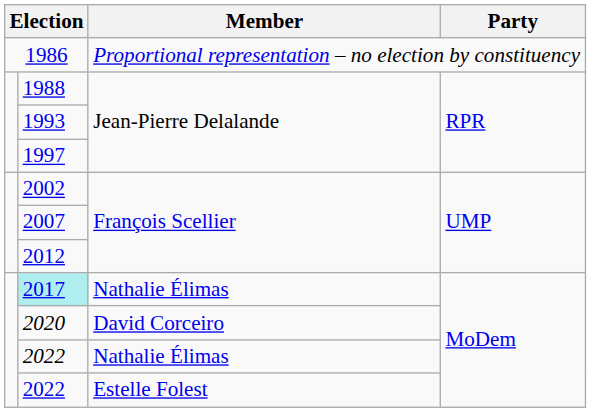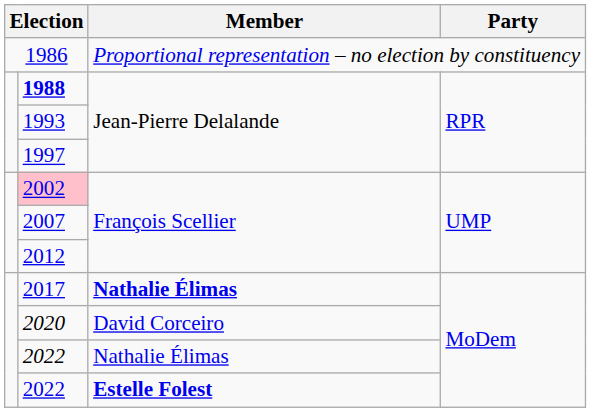(44, 88) normal -> (44, 88) bold
(44, 188) no background -> (44, 188) pink background
(44, 289) paleturquoise background -> (44, 289) no background
(161, 289) normal -> (165, 289) bold
(150, 389) normal -> (153, 389) bold
